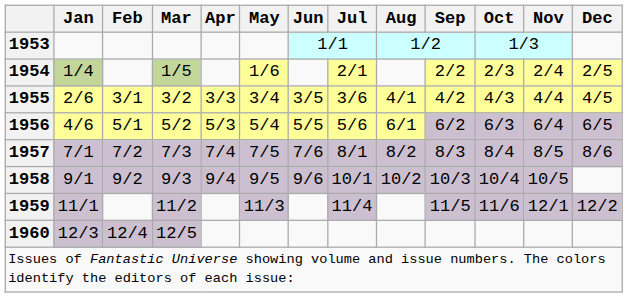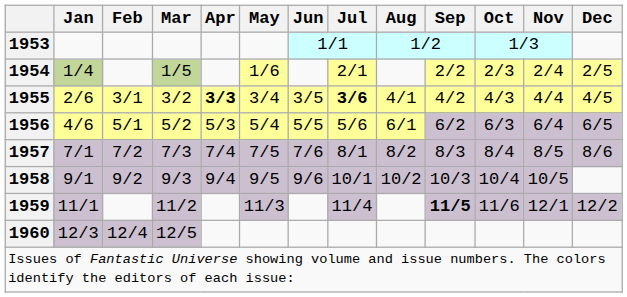(220, 99) normal -> (220, 99) bold
(352, 99) normal -> (352, 99) bold
(450, 206) normal -> (450, 206) bold
